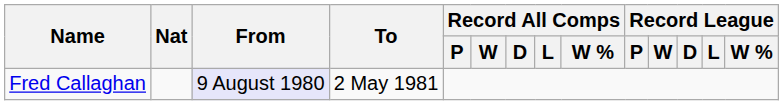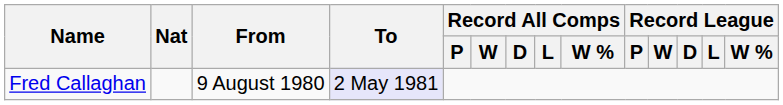(261, 83) lavender background -> (261, 83) no background
(386, 83) no background -> (386, 83) lavender background
